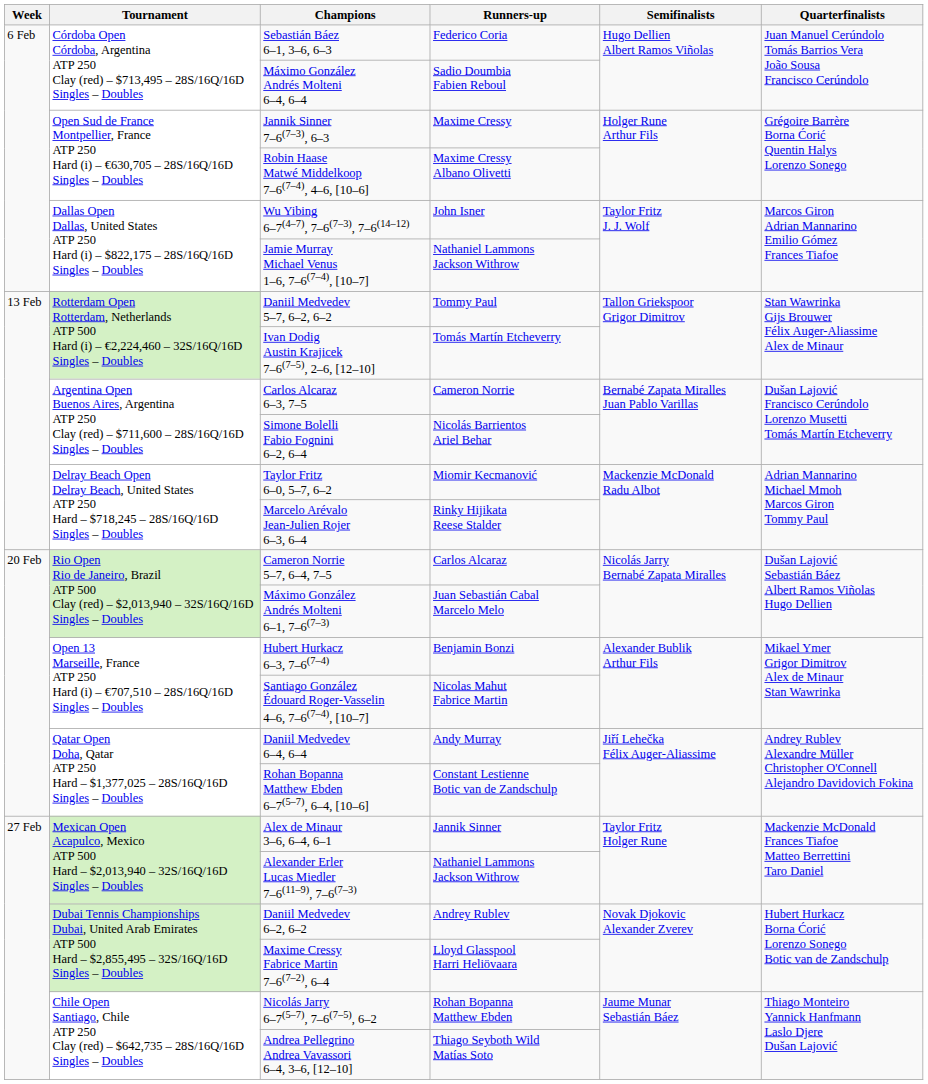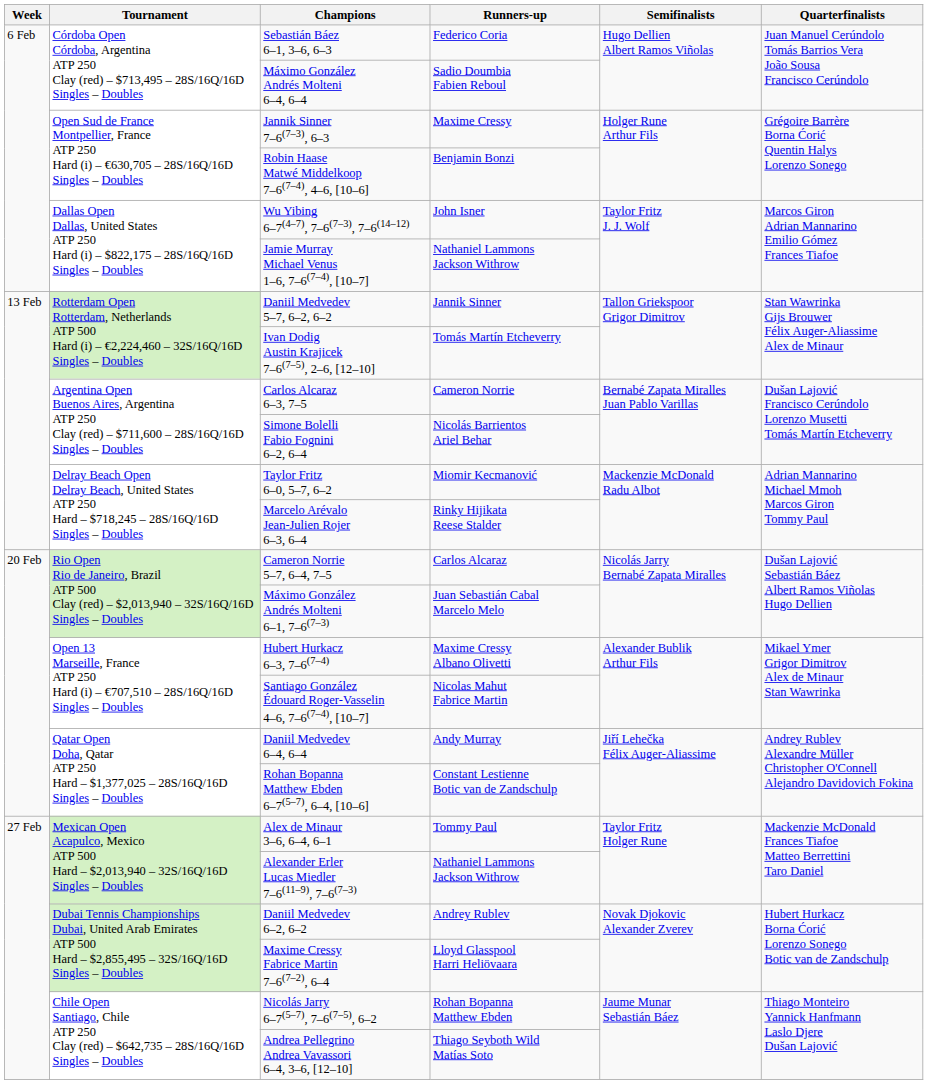(472, 166) Maxime Cressy Albano Olivetti -> (474, 158) Benjamin Bonzi
(465, 301) Tommy Paul -> (467, 301) Jannik Sinner
(474, 648) Benjamin Bonzi -> (472, 655) Maxime Cressy Albano Olivetti
(467, 826) Jannik Sinner -> (465, 826) Tommy Paul
